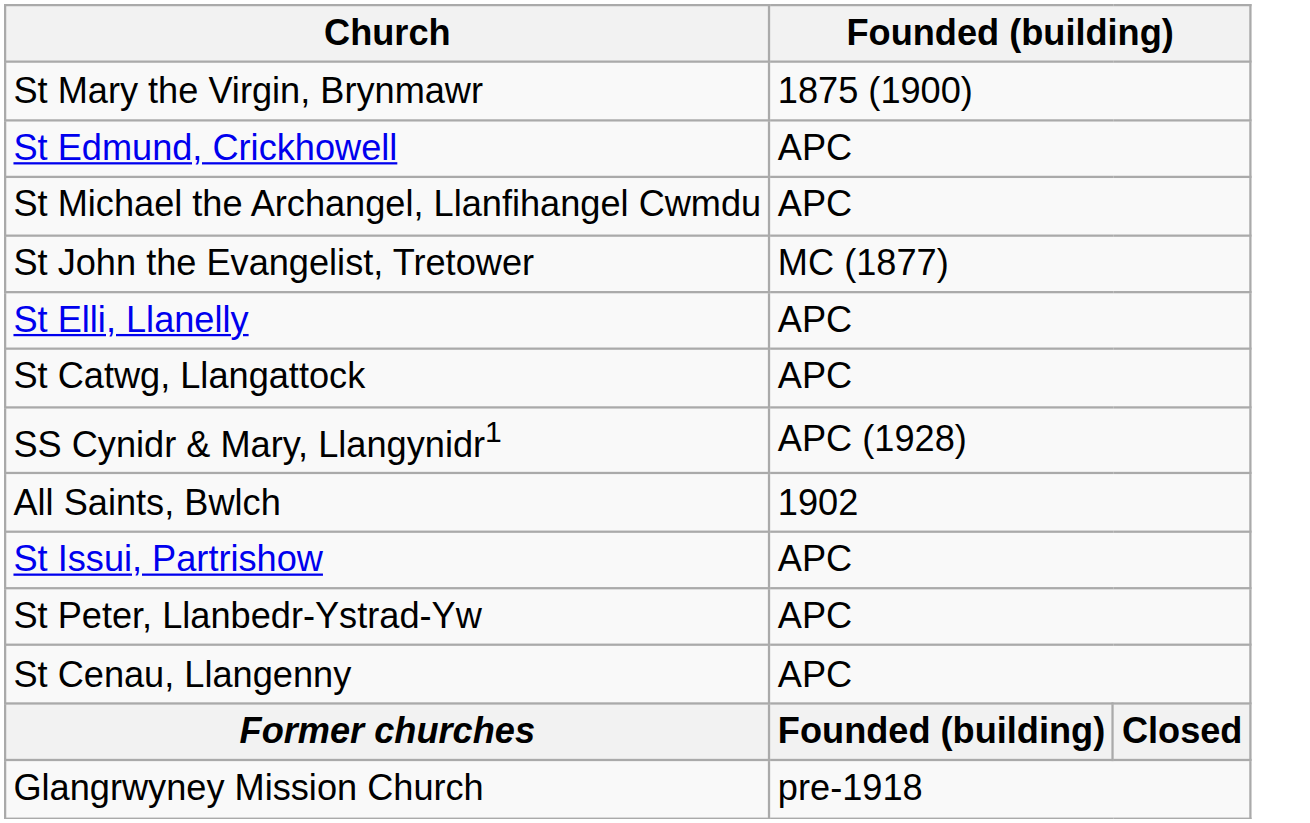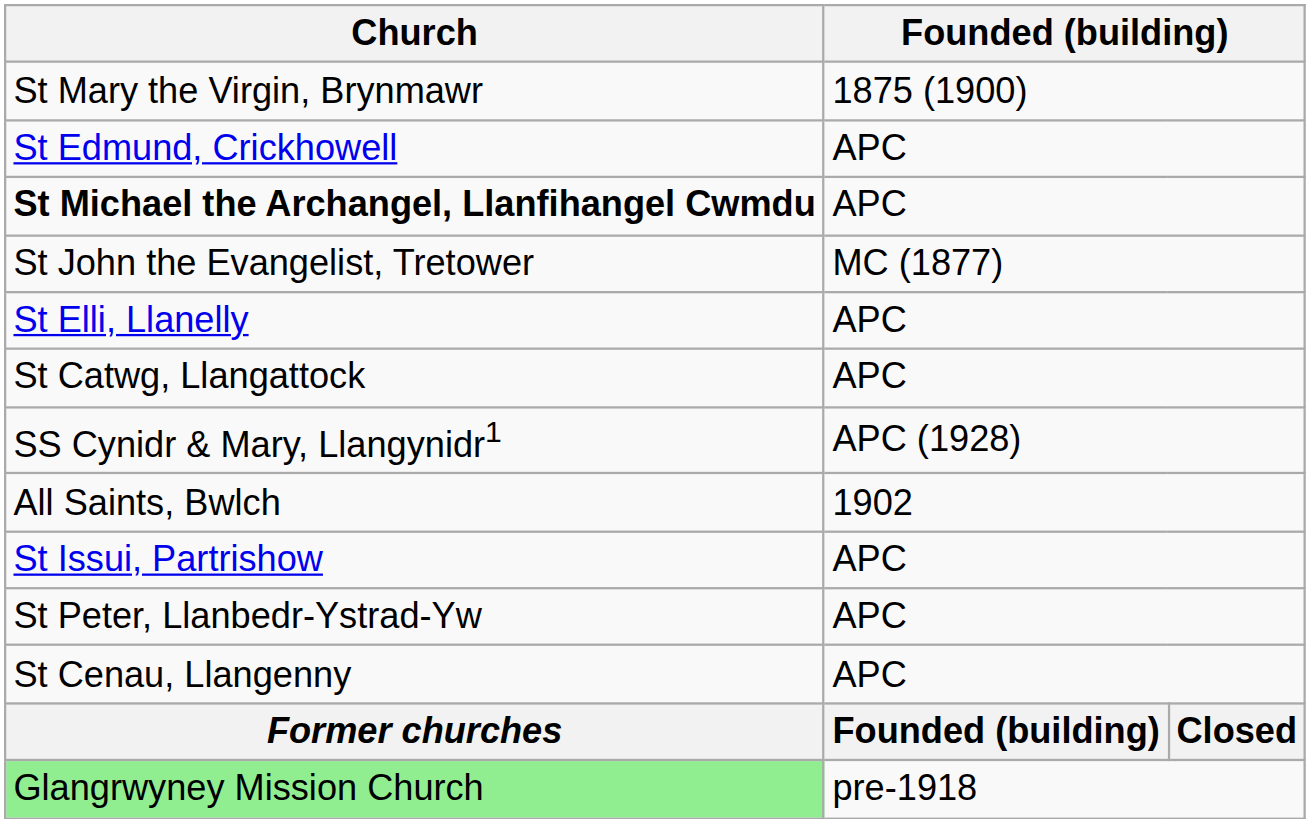(387, 205) normal -> (415, 205) bold
(249, 788) no background -> (249, 788) lightgreen background
